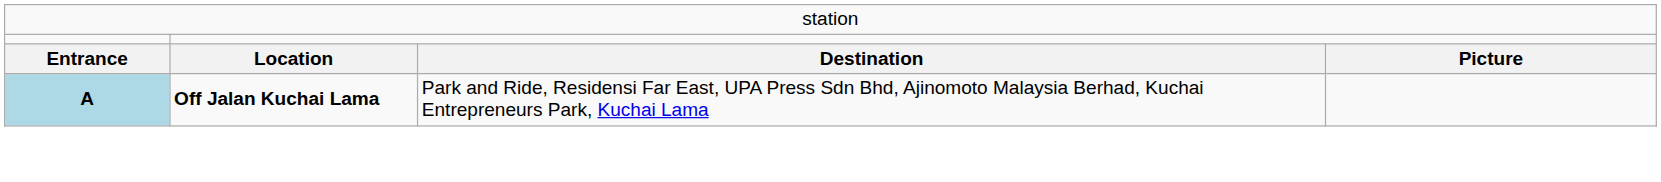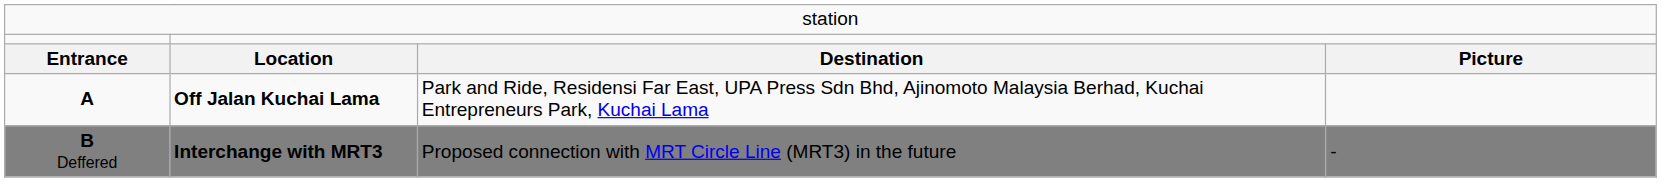(87, 99) lightblue background -> (87, 99) no background
+ row: (278, 151)
